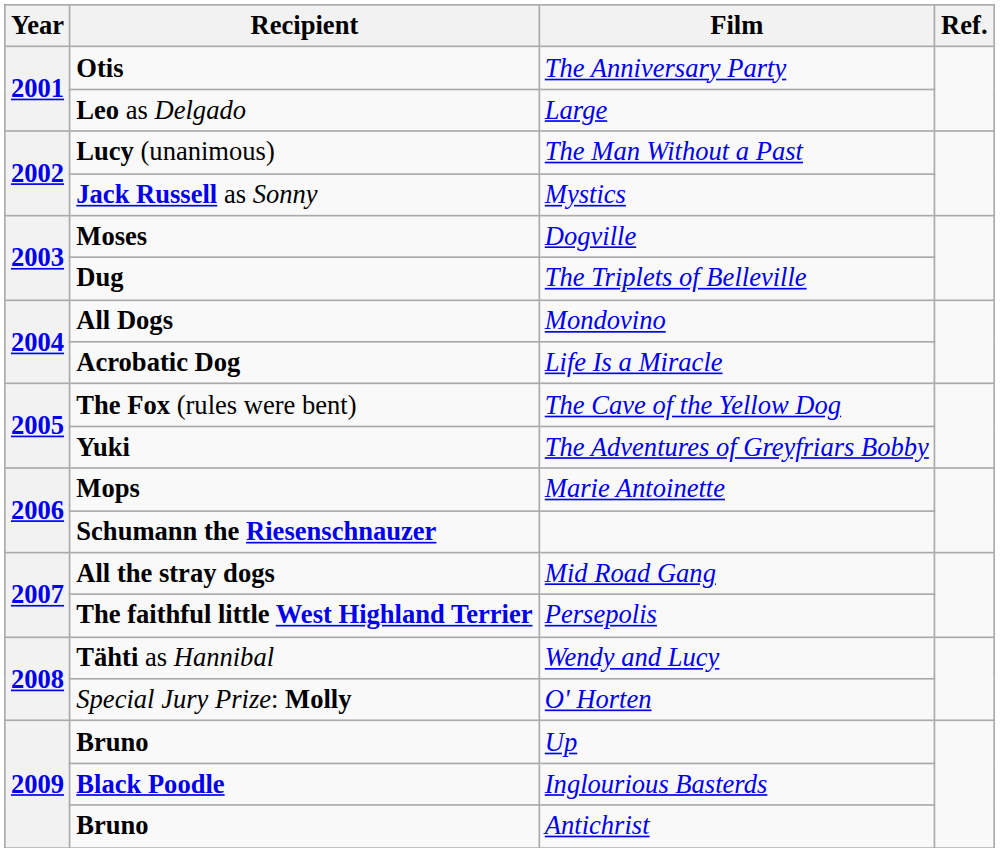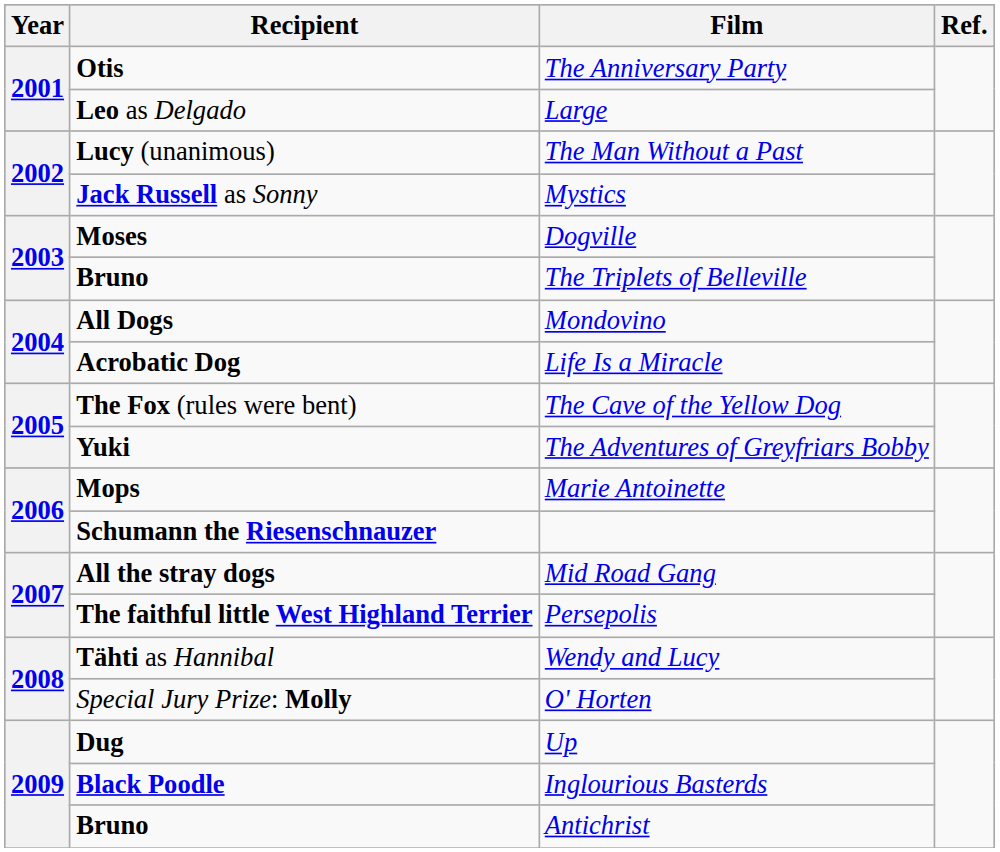(100, 278) Dug -> (112, 278) Bruno
(112, 741) Bruno -> (100, 741) Dug
